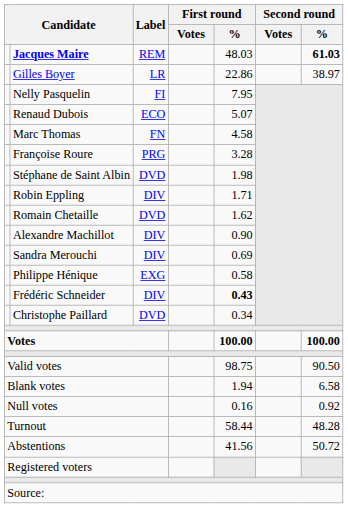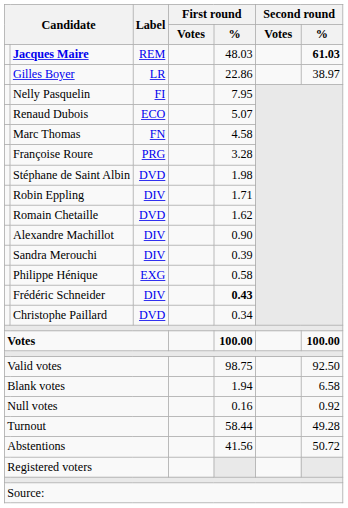(242, 255) 0.69 -> (242, 255) 0.39
(326, 366) 90.50 -> (326, 366) 92.50
(326, 427) 48.28 -> (326, 427) 49.28
